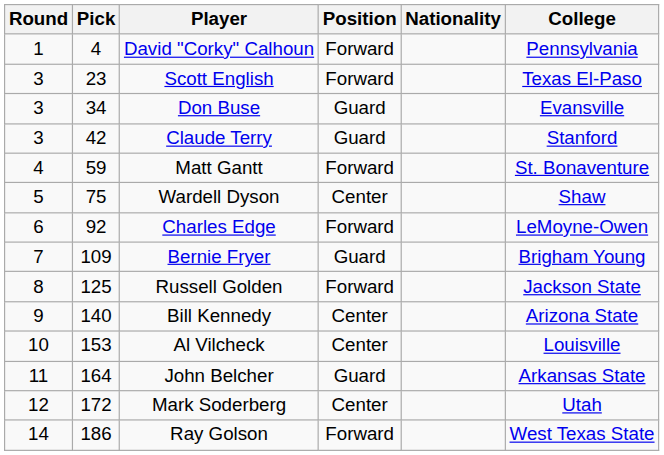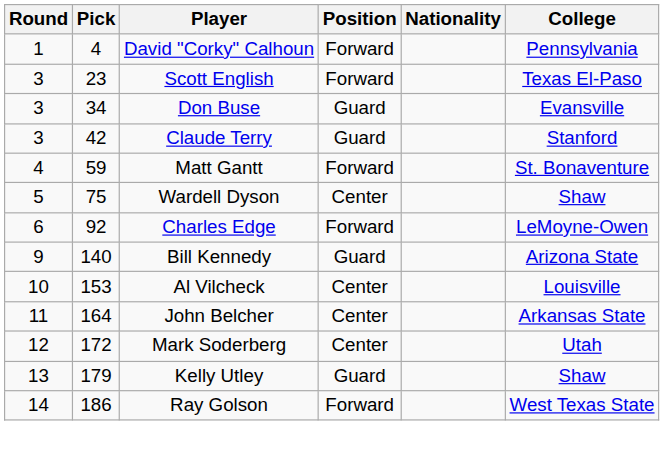- row: (219, 256)
- row: (219, 286)
(360, 316) Center -> (360, 256) Guard
(360, 375) Guard -> (360, 316) Center
+ row: (219, 375)
